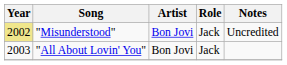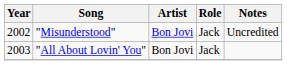(19, 32) khaki background -> (19, 32) no background
